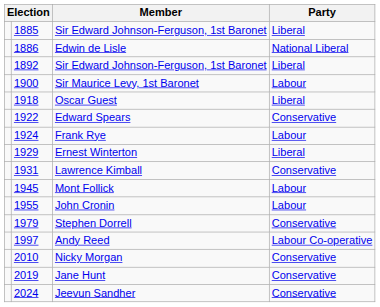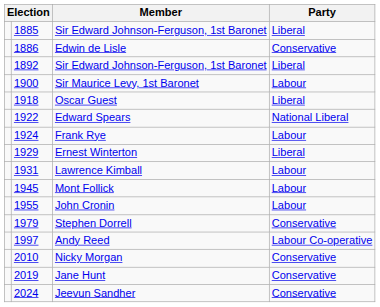(310, 48) National Liberal -> (304, 48) Conservative
(304, 118) Conservative -> (310, 118) National Liberal
(304, 170) Conservative -> (289, 170) Labour
